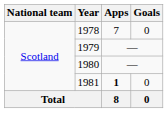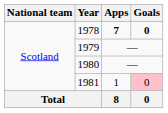(116, 30) normal -> (116, 30) bold
(147, 30) normal -> (147, 30) bold
(116, 82) bold -> (116, 82) normal
(147, 82) no background -> (147, 82) pink background
